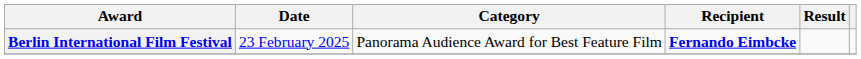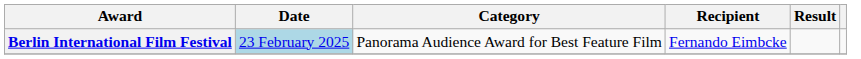(294, 41) no background -> (294, 41) lightblue background
(733, 41) bold -> (728, 41) normal
